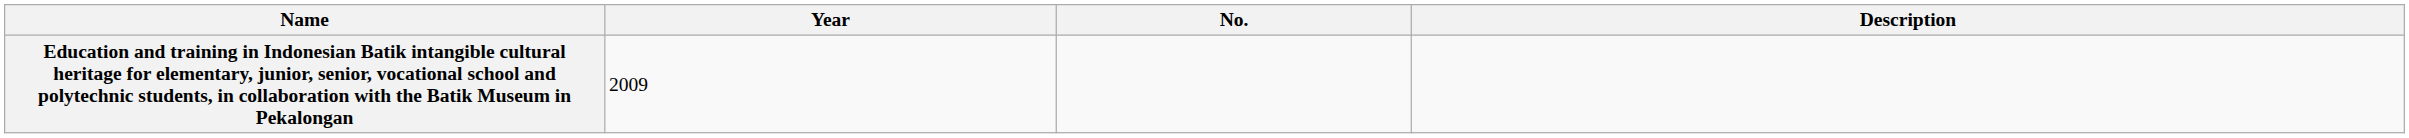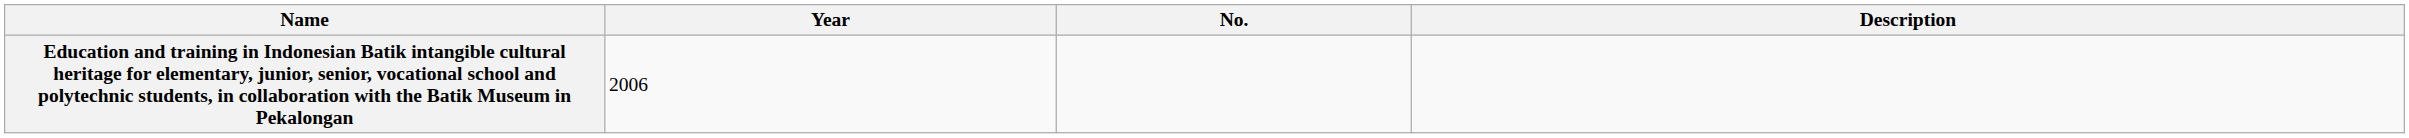(629, 83) 2009 -> (629, 83) 2006
